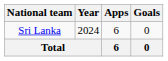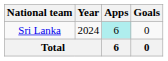(116, 30) no background -> (116, 30) paleturquoise background
